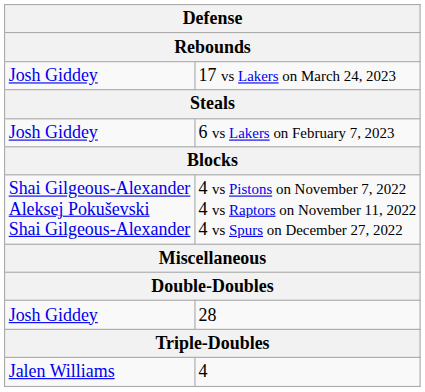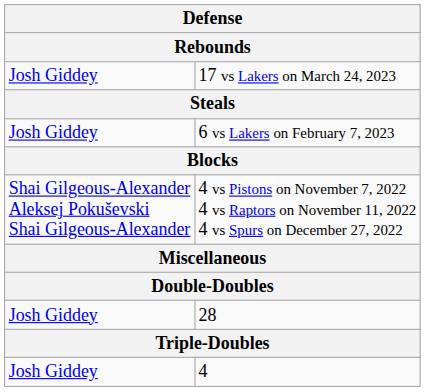(62, 371) Jalen Williams -> (53, 371) Josh Giddey
